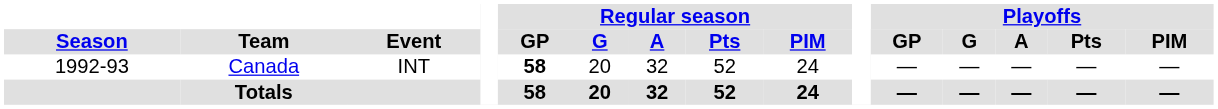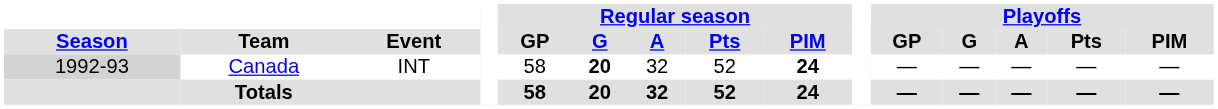(92, 66) no background -> (92, 66) lightgrey background
(535, 66) bold -> (535, 66) normal
(600, 66) normal -> (600, 66) bold
(808, 66) normal -> (808, 66) bold
